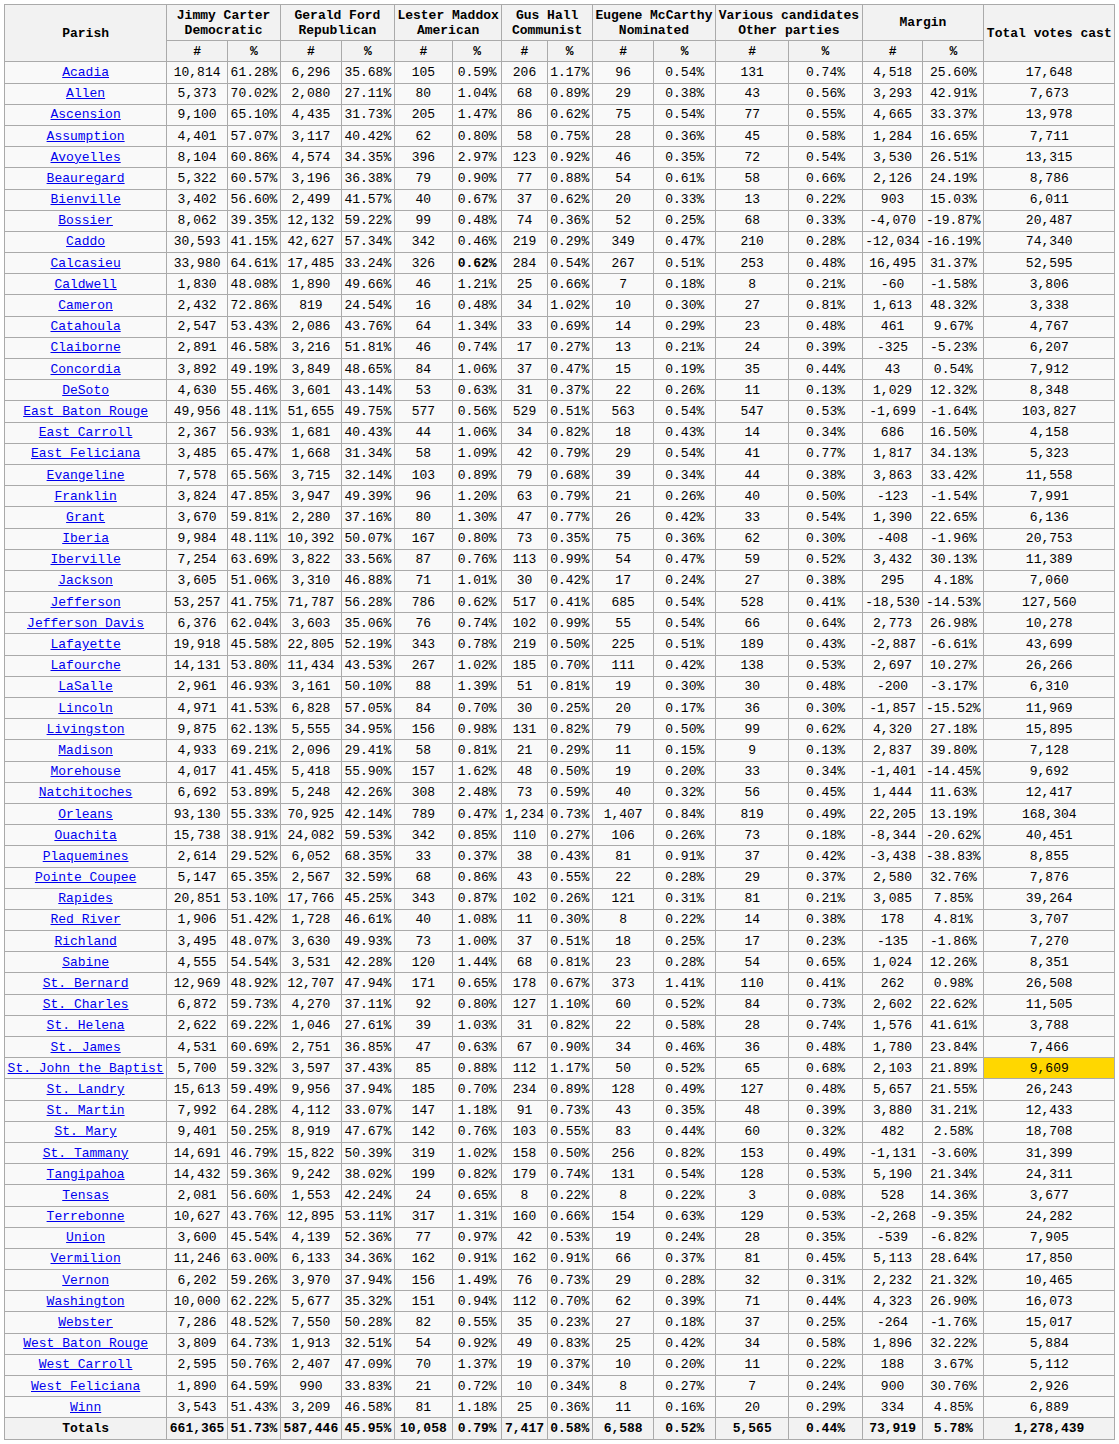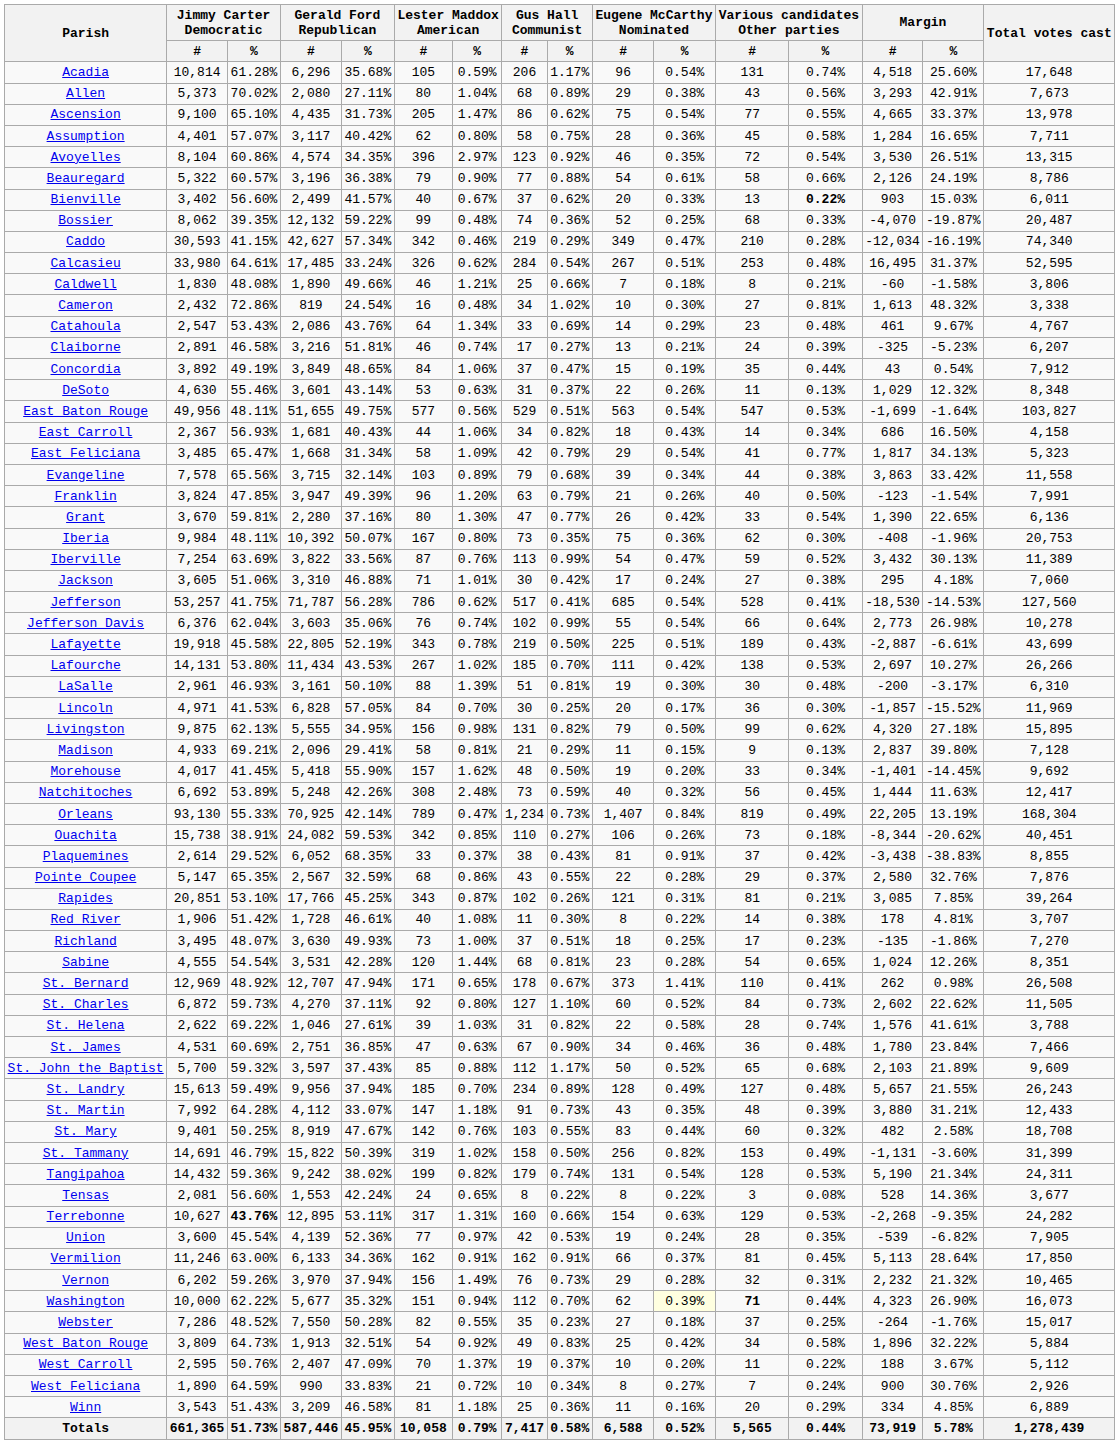(826, 200) normal -> (826, 200) bold
(477, 263) bold -> (477, 263) normal
(1049, 1068) gold background -> (1049, 1068) no background
(254, 1217) normal -> (254, 1217) bold
(685, 1301) no background -> (685, 1301) lightyellow background
(752, 1301) normal -> (752, 1301) bold
